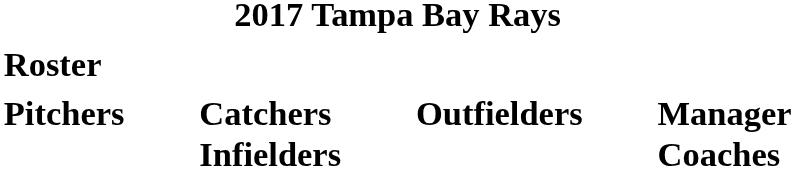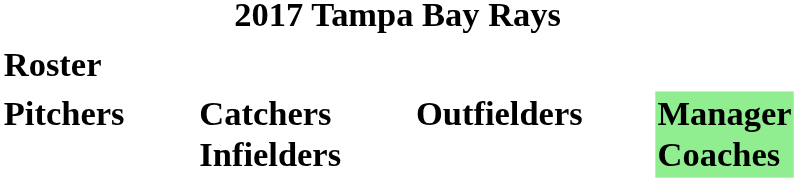(725, 133) no background -> (725, 133) lightgreen background
